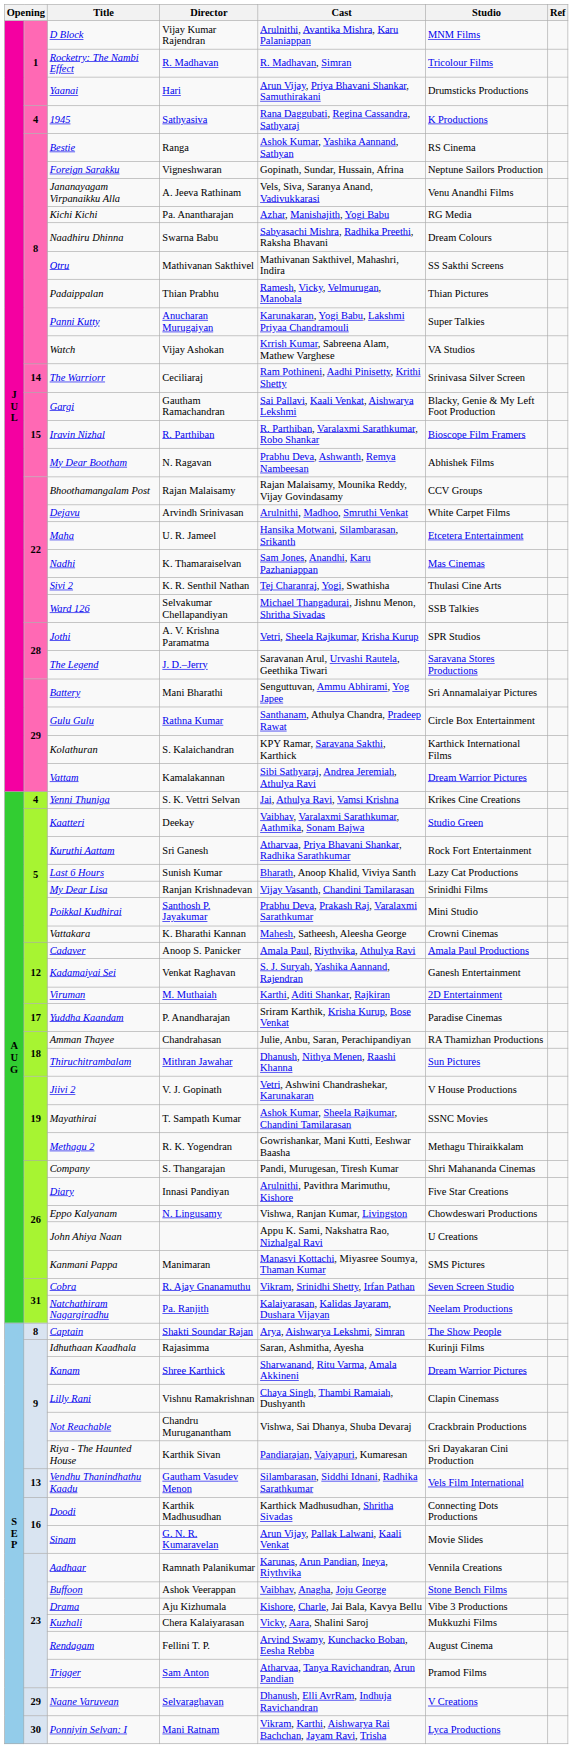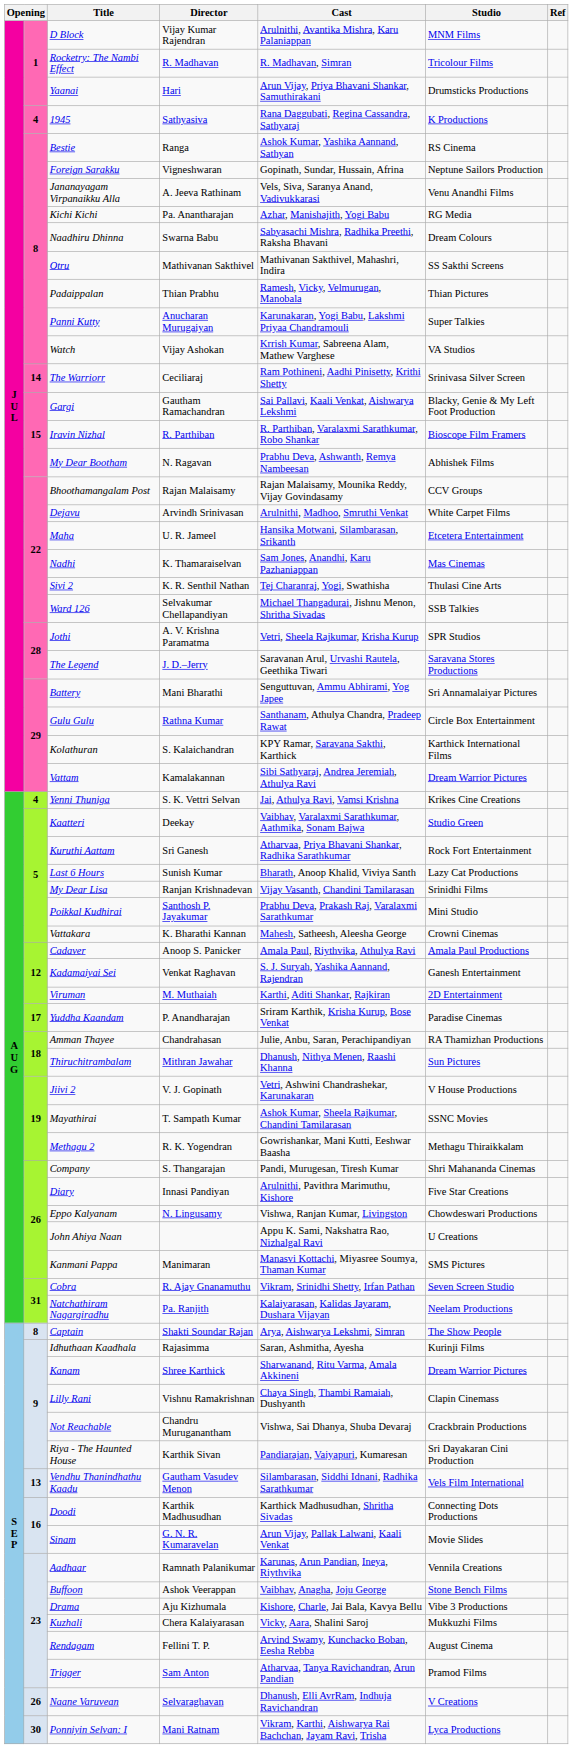(36, 1701) 29 -> (36, 1701) 26
